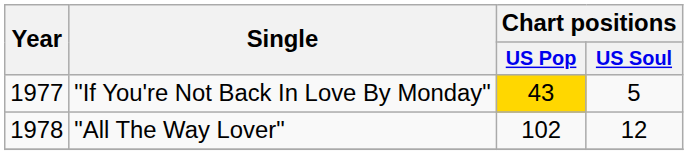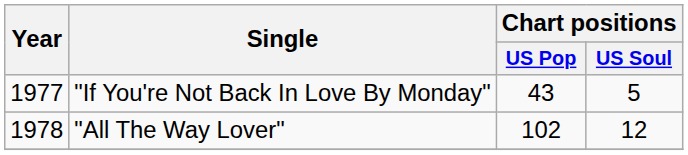(541, 92) gold background -> (541, 92) no background
